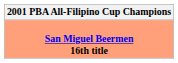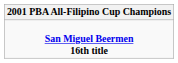(89, 44) lightsalmon background -> (89, 44) no background
